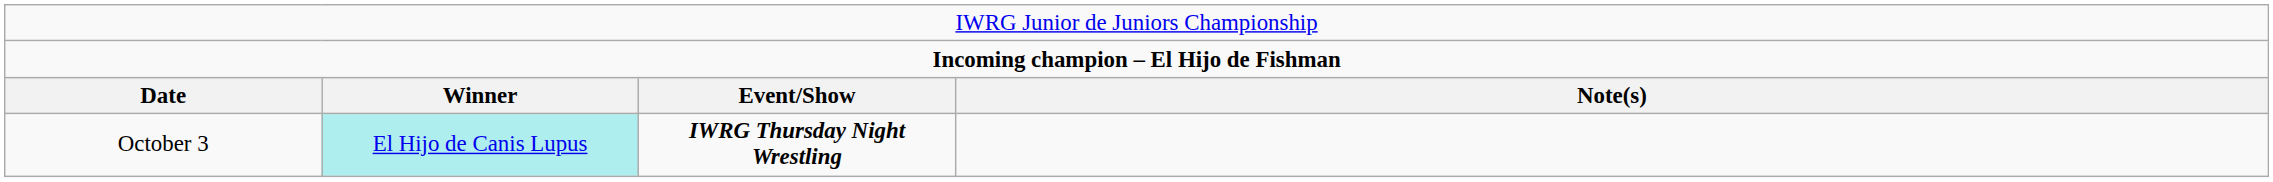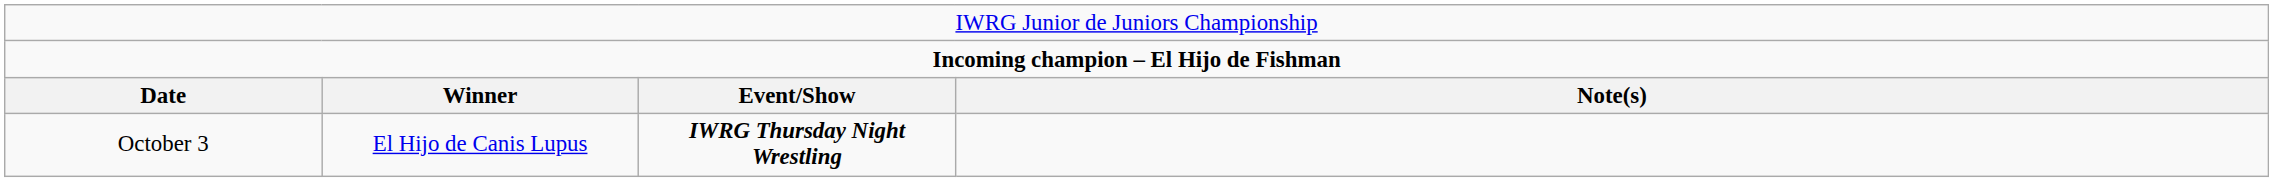(480, 144) paleturquoise background -> (480, 144) no background
